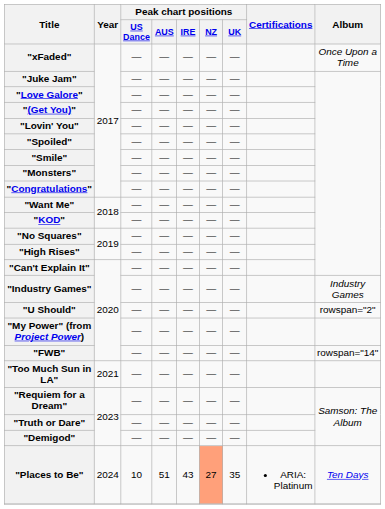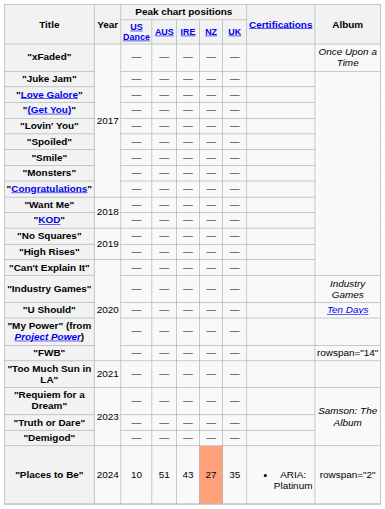(348, 310) rowspan="2" -> (348, 310) Ten Days
(348, 475) Ten Days -> (348, 475) rowspan="2"
